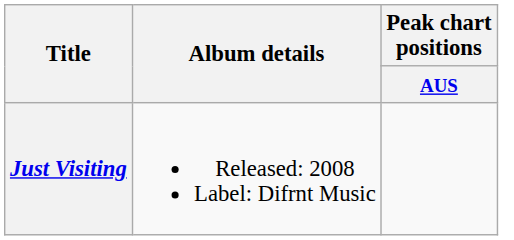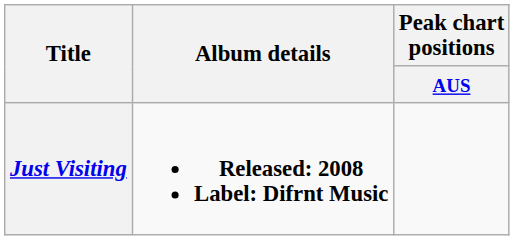(256, 181) normal -> (263, 181) bold
